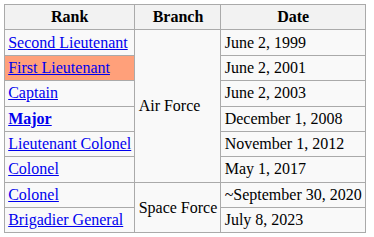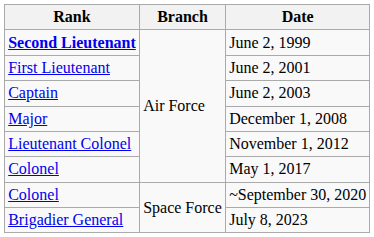(68, 42) normal -> (72, 42) bold
(59, 67) lightsalmon background -> (59, 67) no background
(30, 118) bold -> (28, 118) normal
